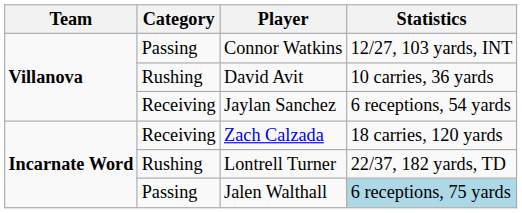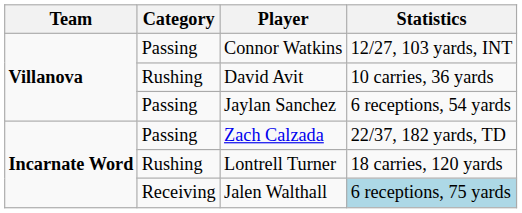(179, 105) Receiving -> (170, 105) Passing
(179, 134) Receiving -> (170, 134) Passing
(427, 134) 18 carries, 120 yards -> (428, 134) 22/37, 182 yards, TD
(428, 163) 22/37, 182 yards, TD -> (427, 163) 18 carries, 120 yards
(170, 192) Passing -> (179, 192) Receiving
